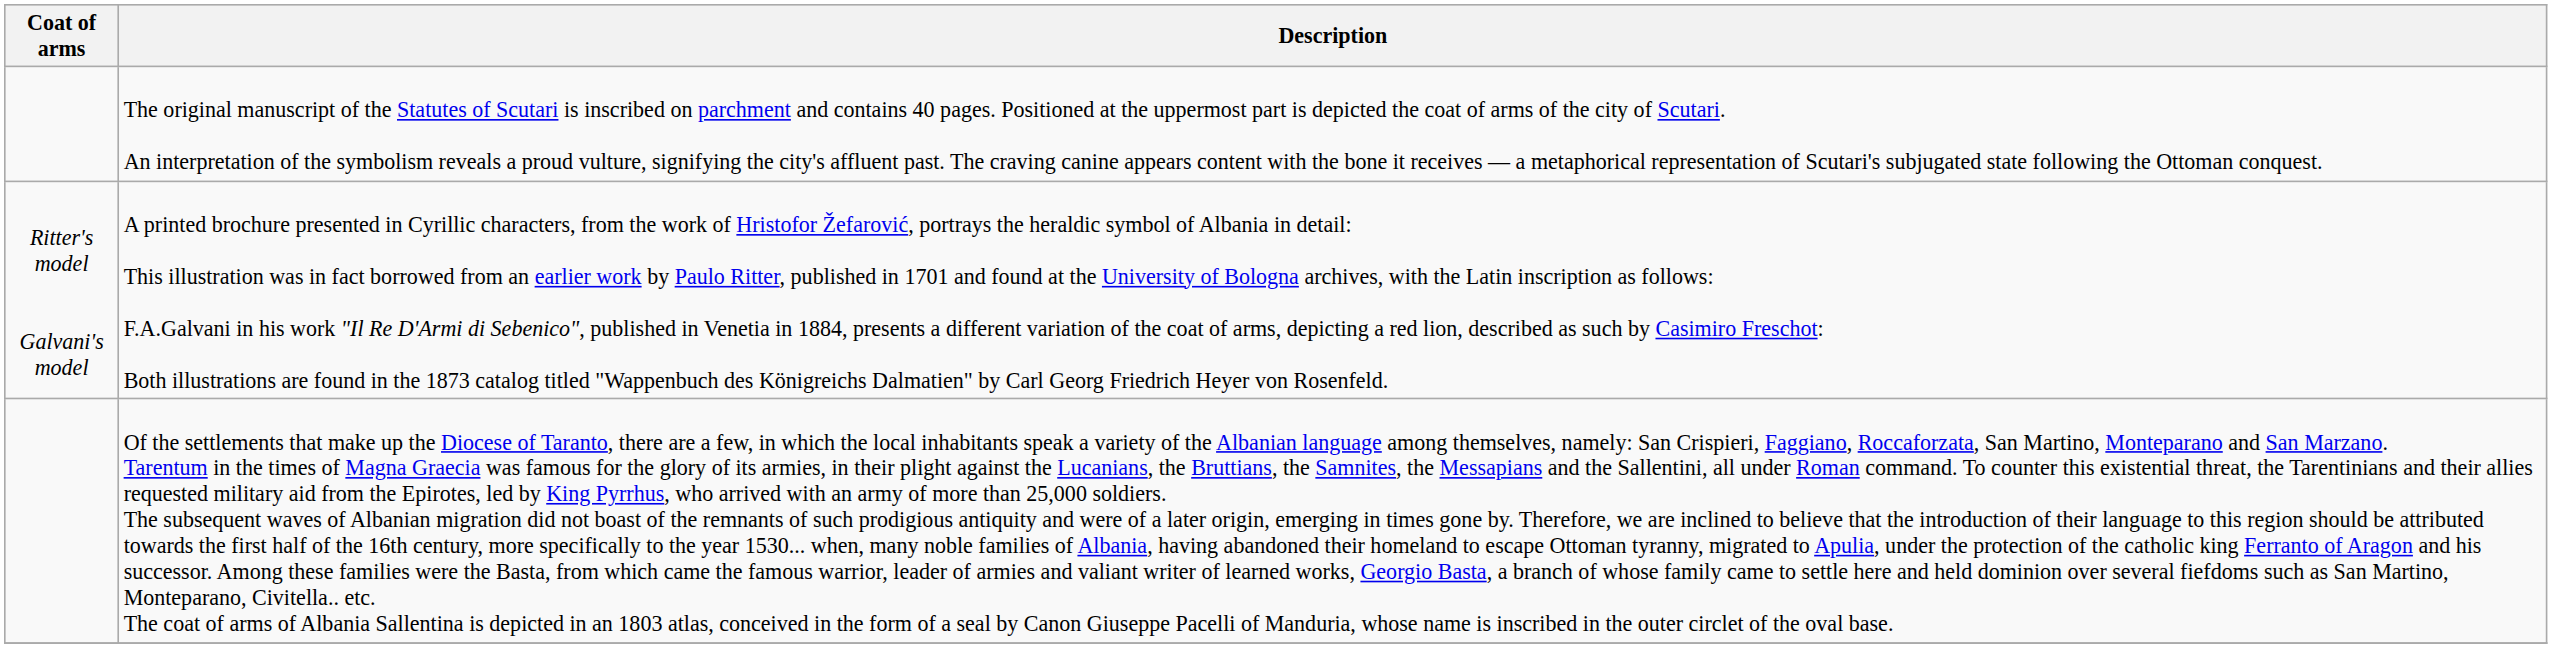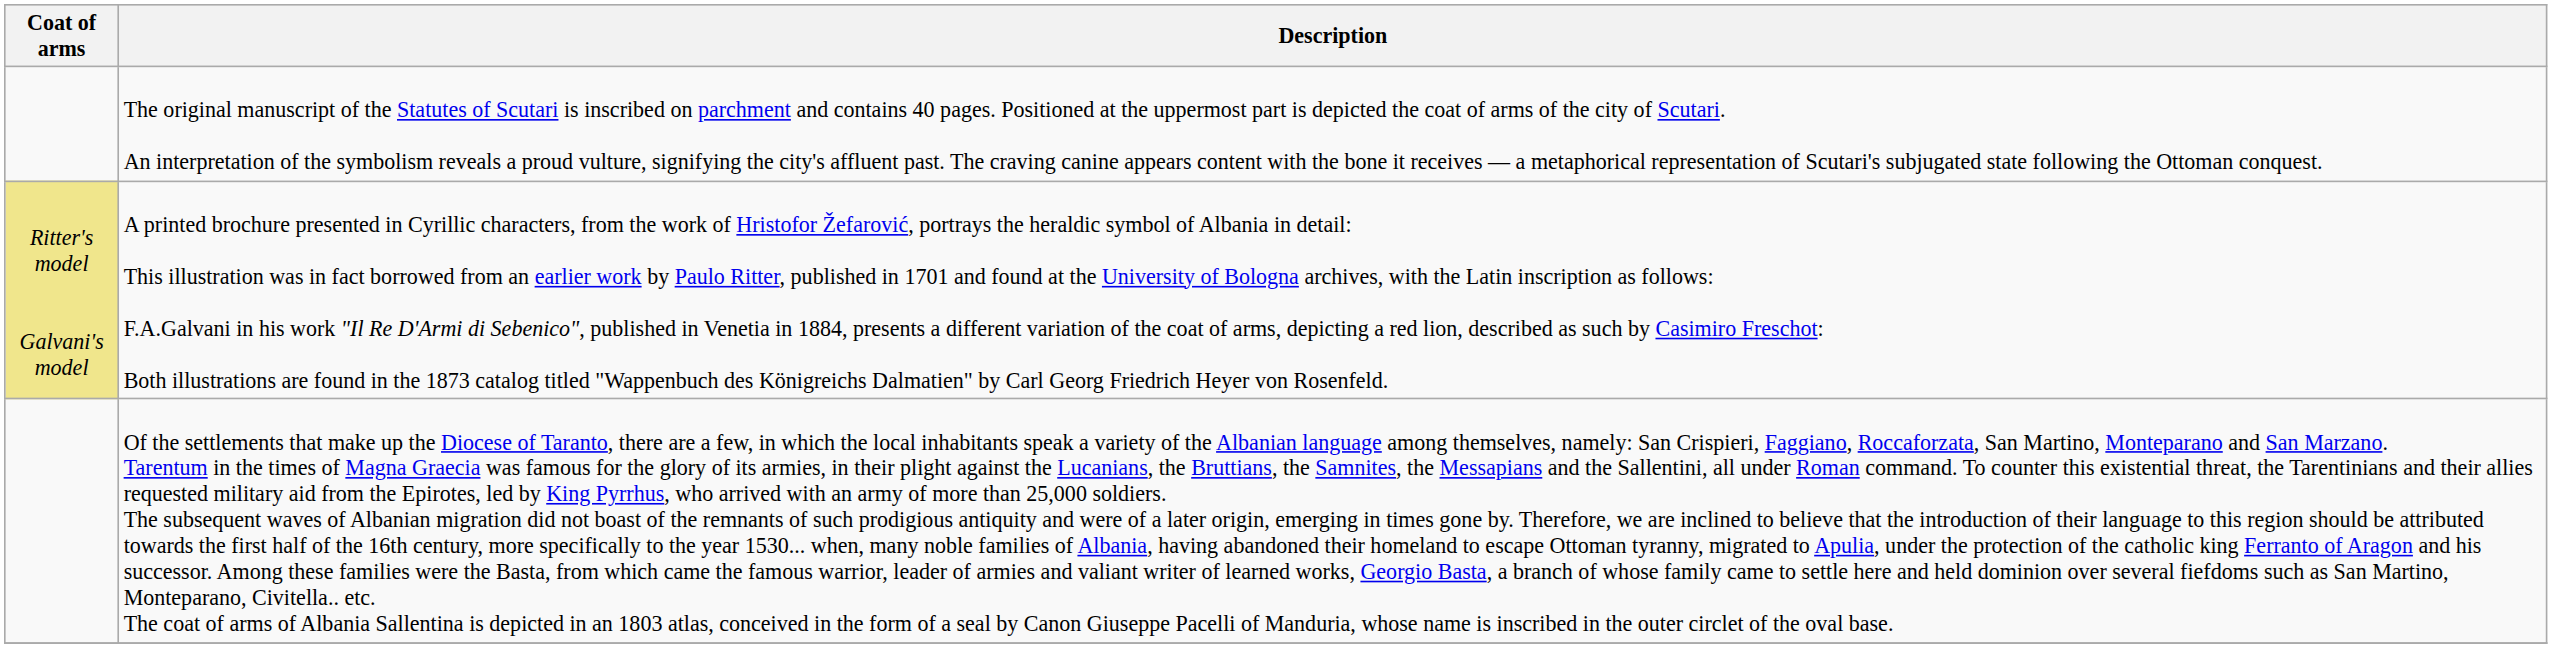(62, 302) no background -> (62, 302) khaki background
